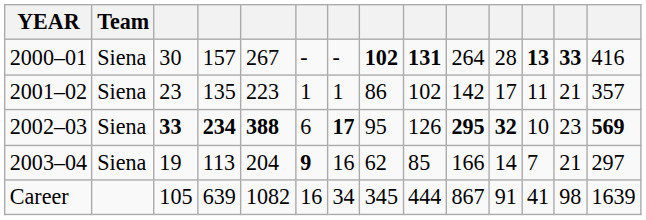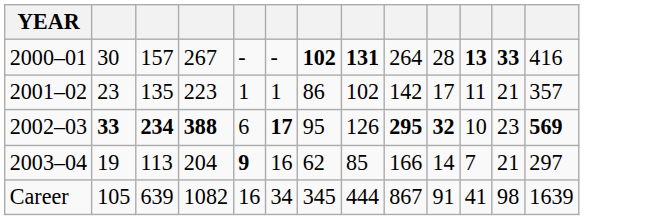- column: (123, 22)
